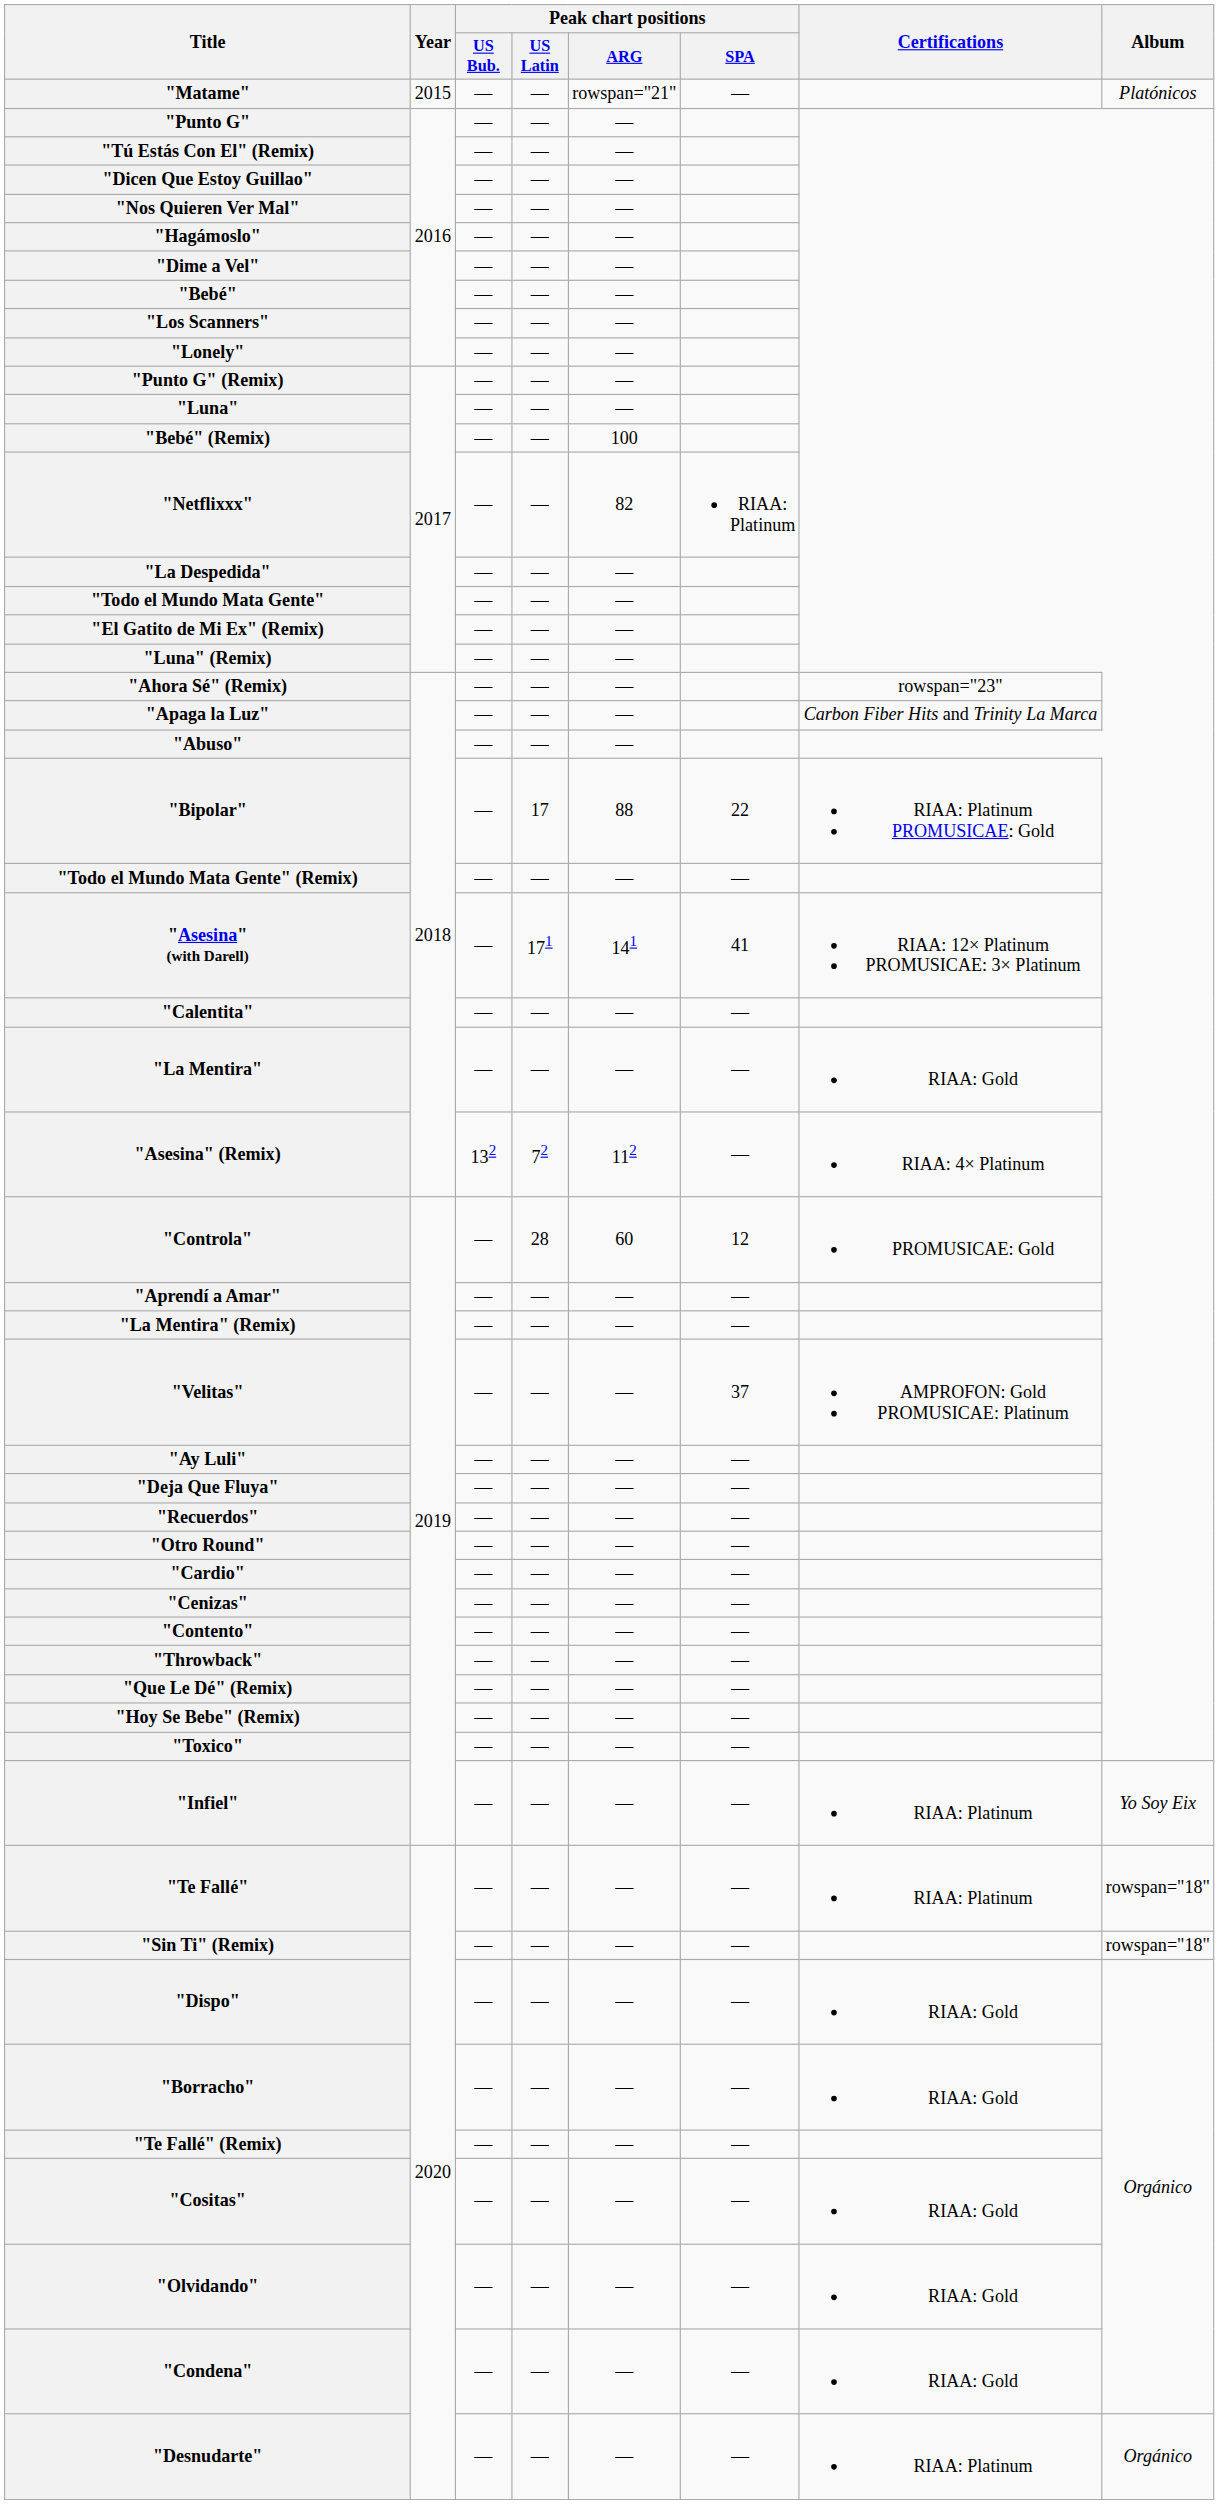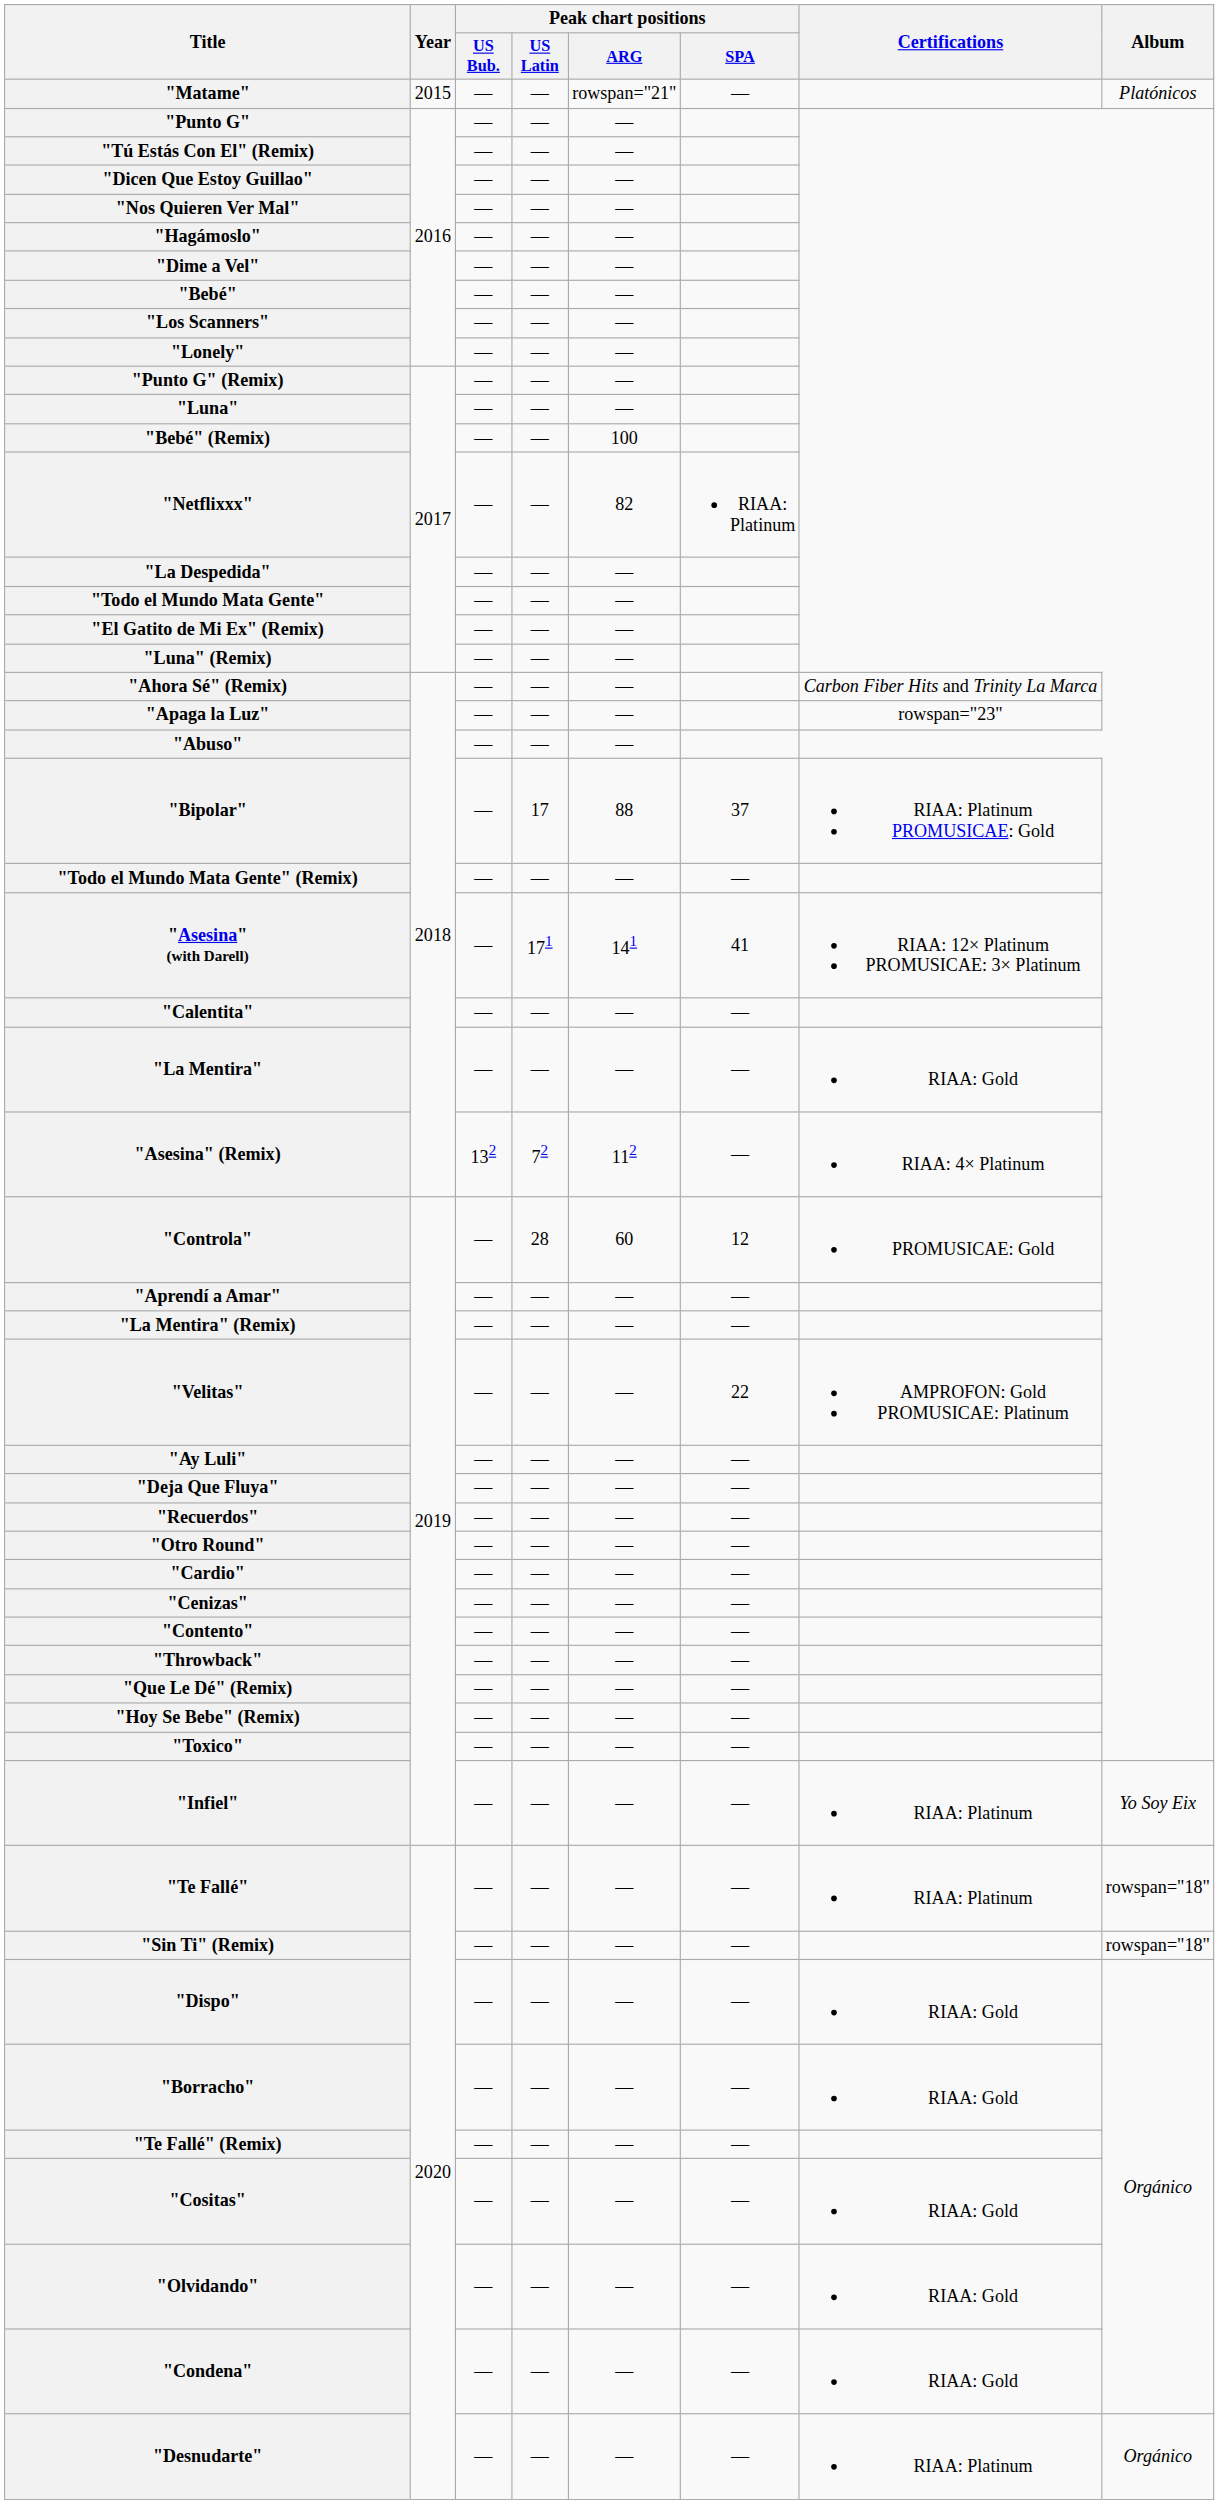(950, 686) rowspan="23" -> (950, 686) Carbon Fiber Hits and Trinity La Marca
(950, 715) Carbon Fiber Hits and Trinity La Marca -> (950, 715) rowspan="23"
(740, 810) 22 -> (740, 810) 37
(740, 1392) 37 -> (740, 1392) 22
